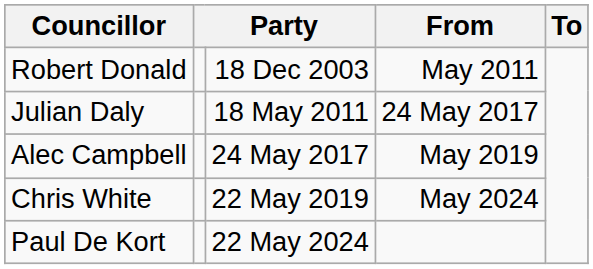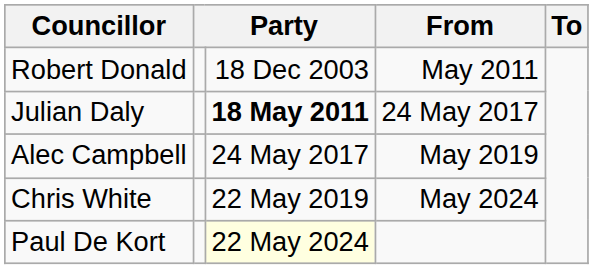(291, 112) normal -> (290, 112) bold
(290, 241) no background -> (290, 241) lightyellow background
